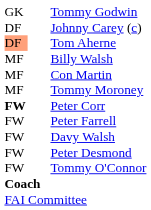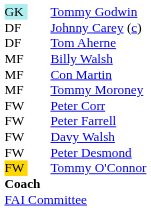(14, 11) no background -> (14, 11) paleturquoise background
(13, 43) lightsalmon background -> (13, 43) no background
(15, 105) bold -> (14, 105) normal
(14, 168) no background -> (14, 168) gold background
